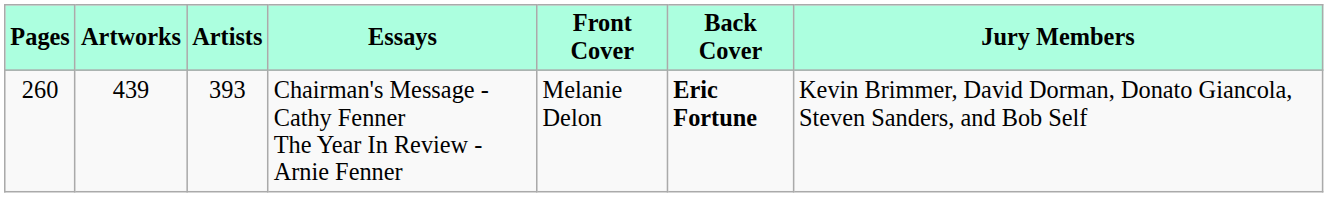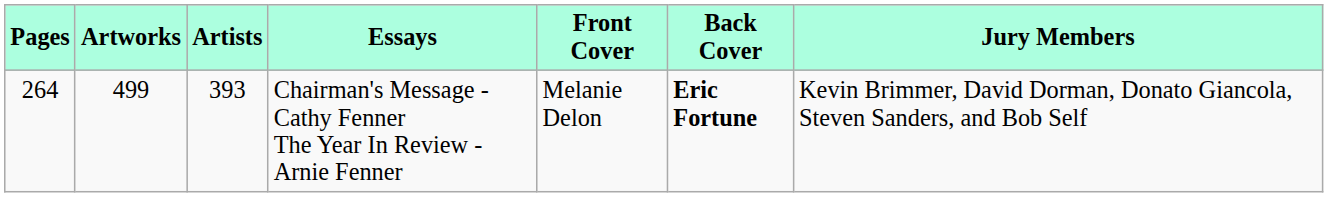(40, 89) 260 -> (40, 89) 264
(131, 89) 439 -> (131, 89) 499
